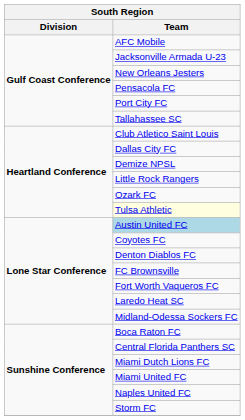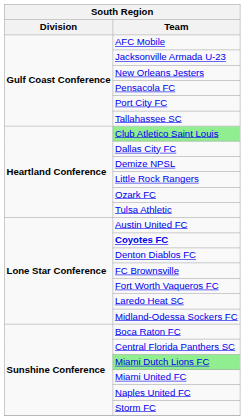(167, 133) no background -> (167, 133) lightgreen background
(143, 210) lightyellow background -> (143, 210) no background
(151, 225) lightblue background -> (151, 225) no background
(140, 240) normal -> (142, 240) bold
(162, 362) no background -> (162, 362) lightgreen background
